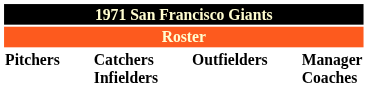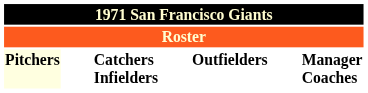(32, 59) no background -> (32, 59) lightyellow background
